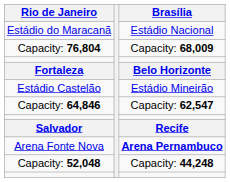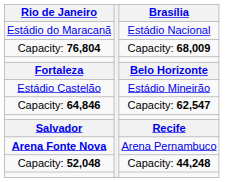(59, 145) normal -> (59, 145) bold
(172, 145) bold -> (169, 145) normal
